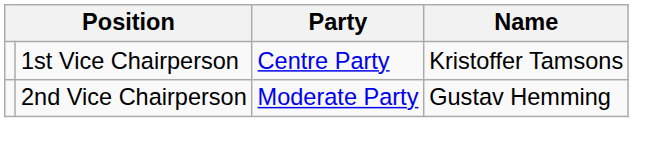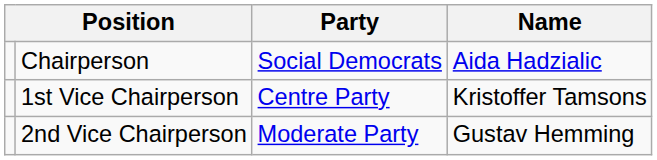+ row: (85, 60)
